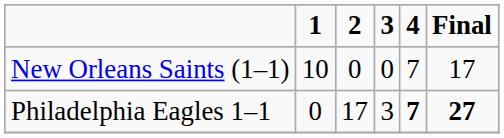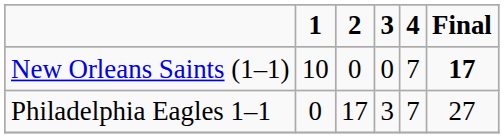(462, 68) normal -> (462, 68) bold
(413, 111) bold -> (413, 111) normal
(462, 111) bold -> (462, 111) normal
